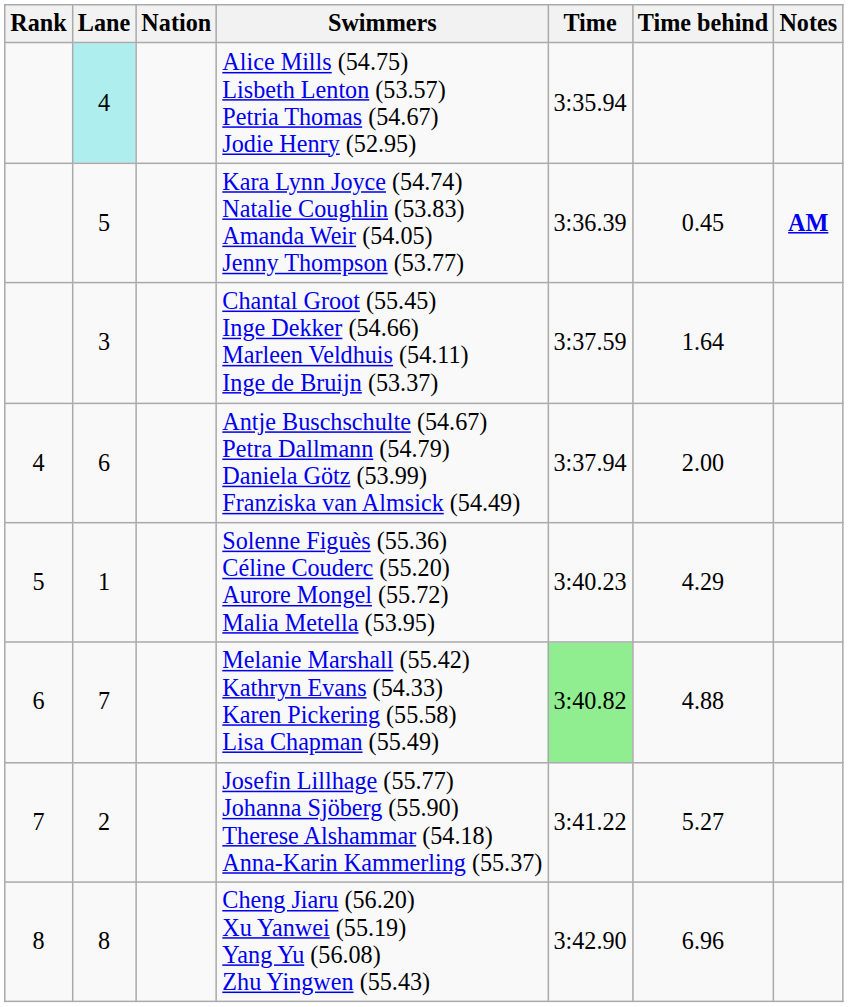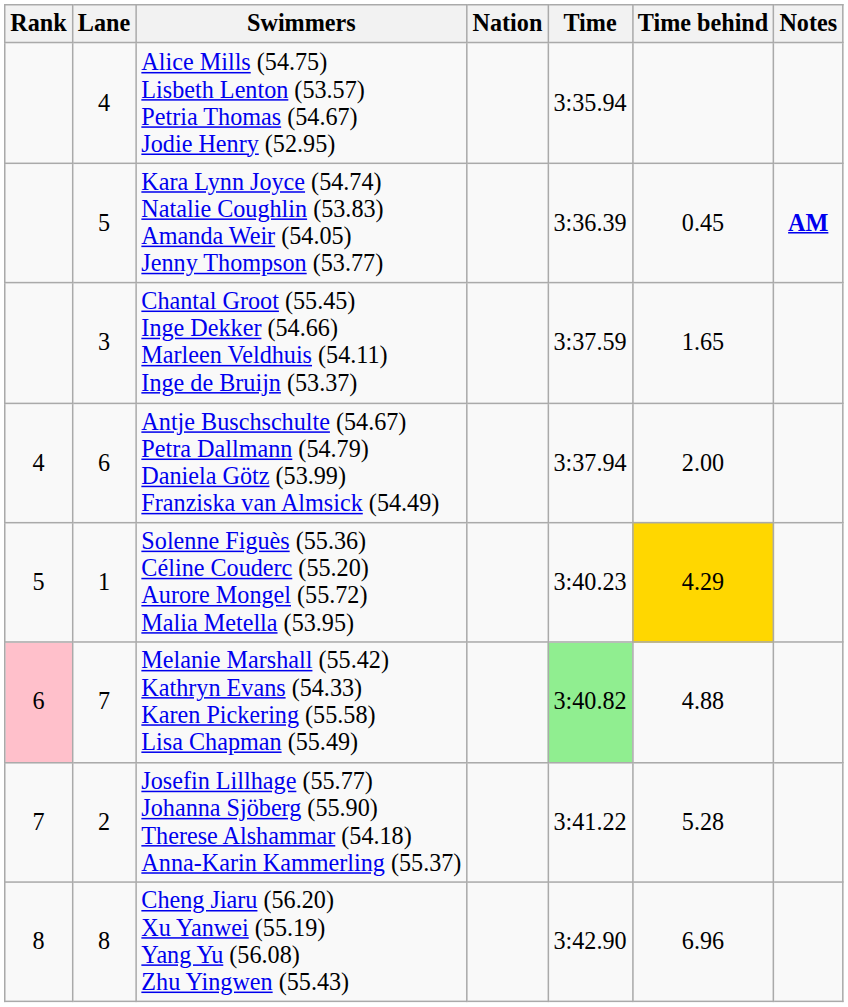columns swapped: (176, 23) <-> (382, 23)
(104, 102) paleturquoise background -> (104, 102) no background
(703, 342) 1.64 -> (703, 342) 1.65
(703, 582) no background -> (703, 582) gold background
(39, 702) no background -> (39, 702) pink background
(703, 821) 5.27 -> (703, 821) 5.28
